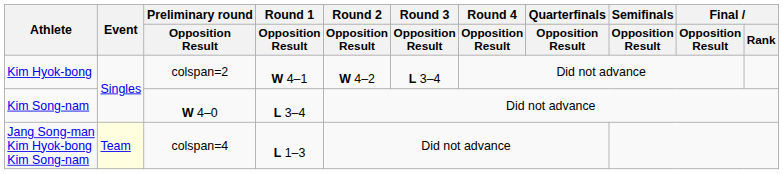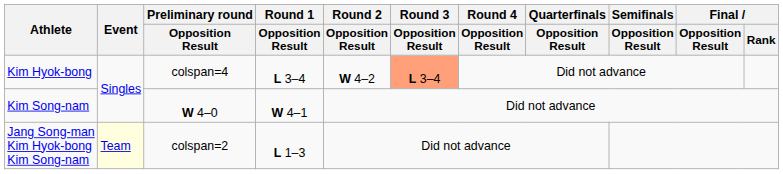(200, 72) colspan=2 -> (200, 72) colspan=4
(289, 79) W 4–1 -> (290, 79) L 3–4
(425, 79) no background -> (425, 79) lightsalmon background
(290, 113) L 3–4 -> (289, 113) W 4–1
(200, 146) colspan=4 -> (200, 146) colspan=2
